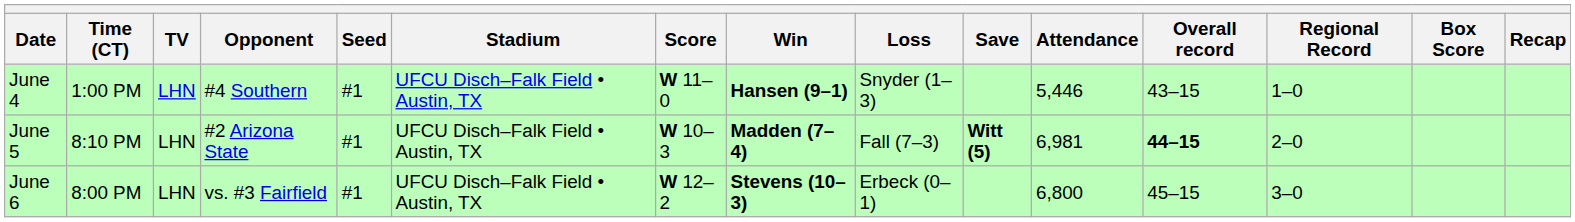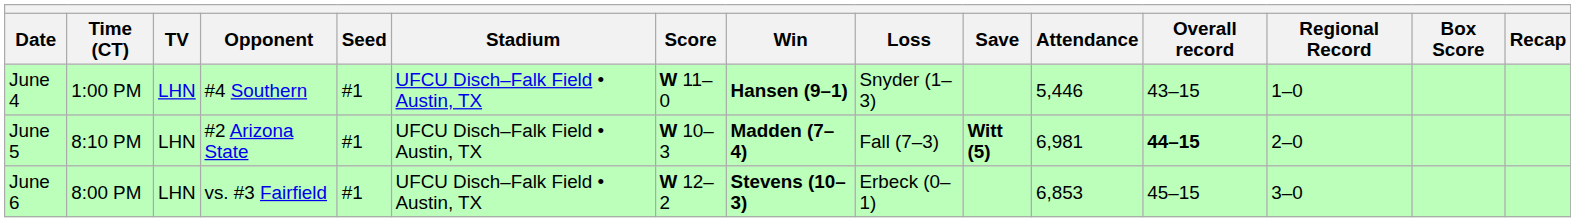(1060, 192) 6,800 -> (1060, 192) 6,853
